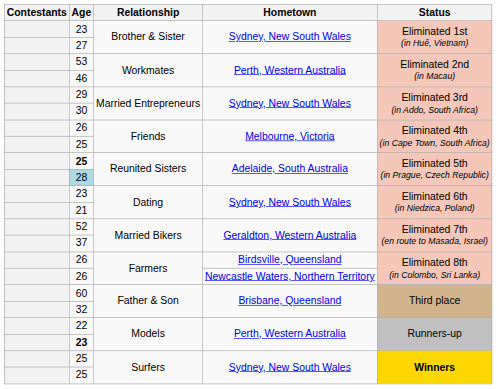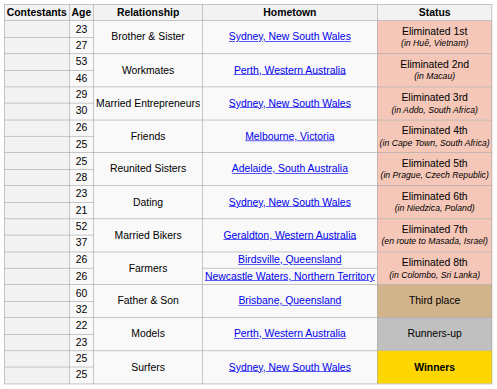(81, 161) bold -> (81, 161) normal
(81, 177) lightblue background -> (81, 177) no background
(81, 342) bold -> (81, 342) normal
